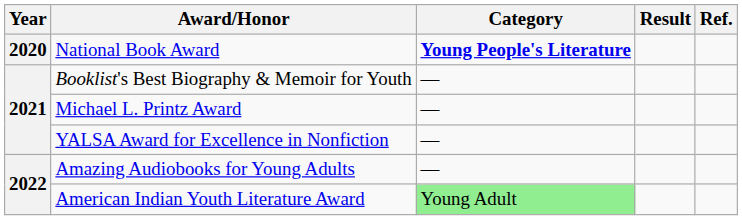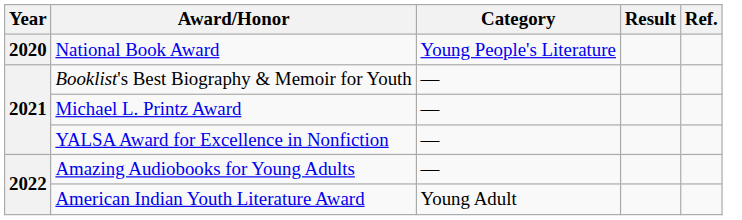(526, 49) bold -> (518, 49) normal
(469, 199) lightgreen background -> (469, 199) no background
